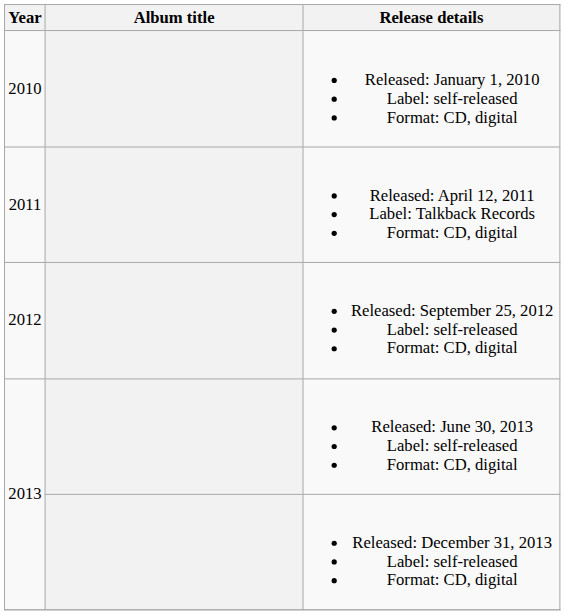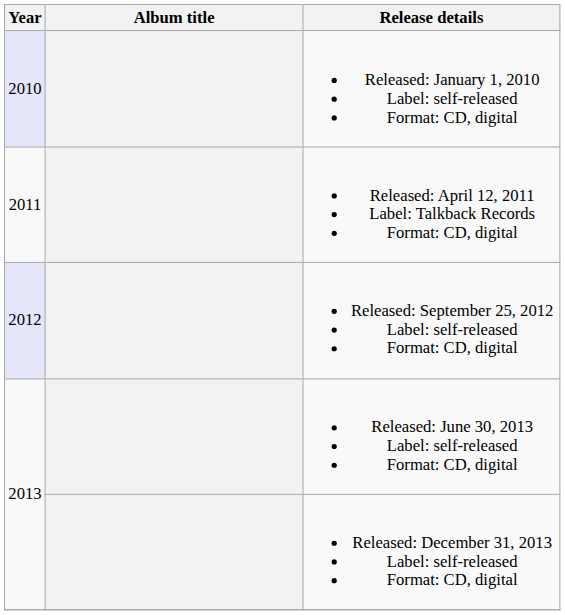(25, 88) no background -> (25, 88) lavender background
(25, 320) no background -> (25, 320) lavender background
